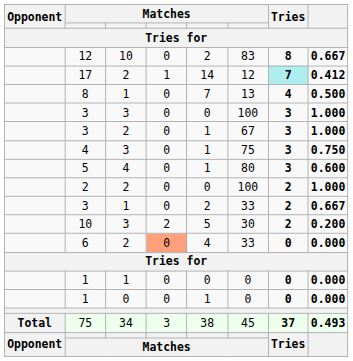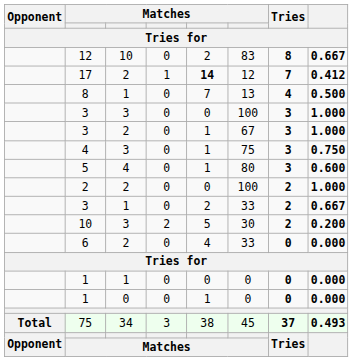(207, 75) normal -> (207, 75) bold
(288, 75) paleturquoise background -> (288, 75) no background
(167, 243) lightsalmon background -> (167, 243) no background
